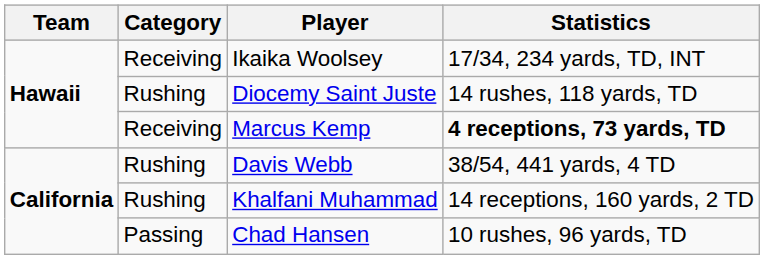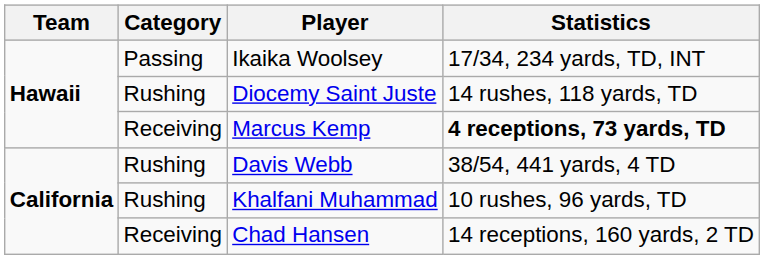(173, 58) Receiving -> (163, 58) Passing
(601, 200) 14 receptions, 160 yards, 2 TD -> (567, 200) 10 rushes, 96 yards, TD
(163, 235) Passing -> (173, 235) Receiving
(567, 235) 10 rushes, 96 yards, TD -> (601, 235) 14 receptions, 160 yards, 2 TD
